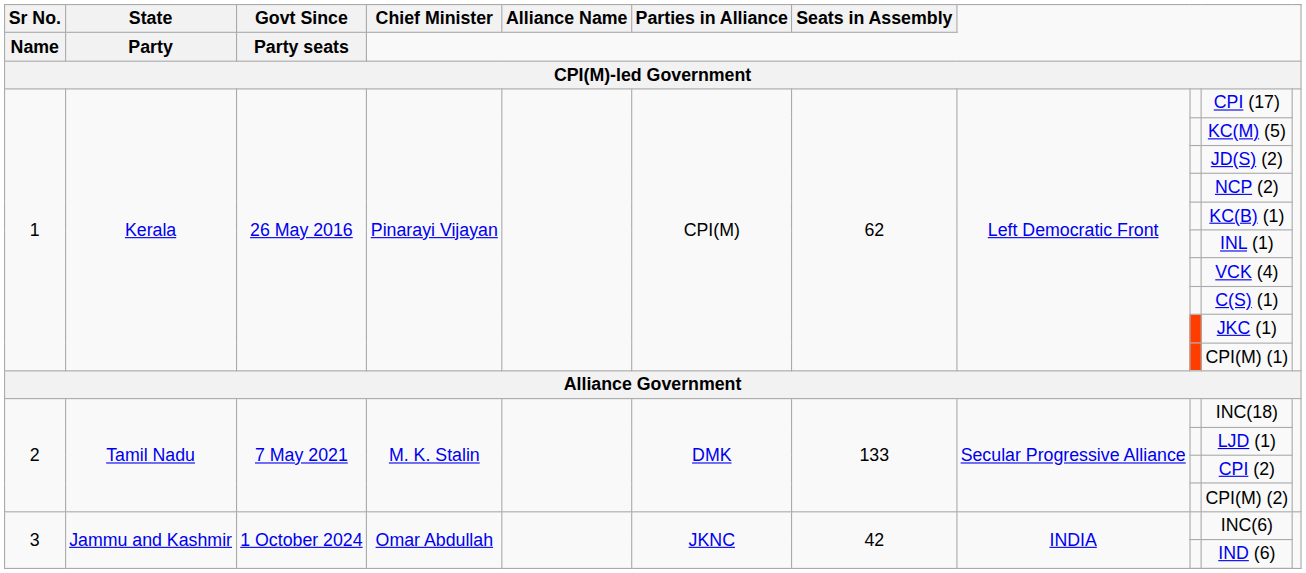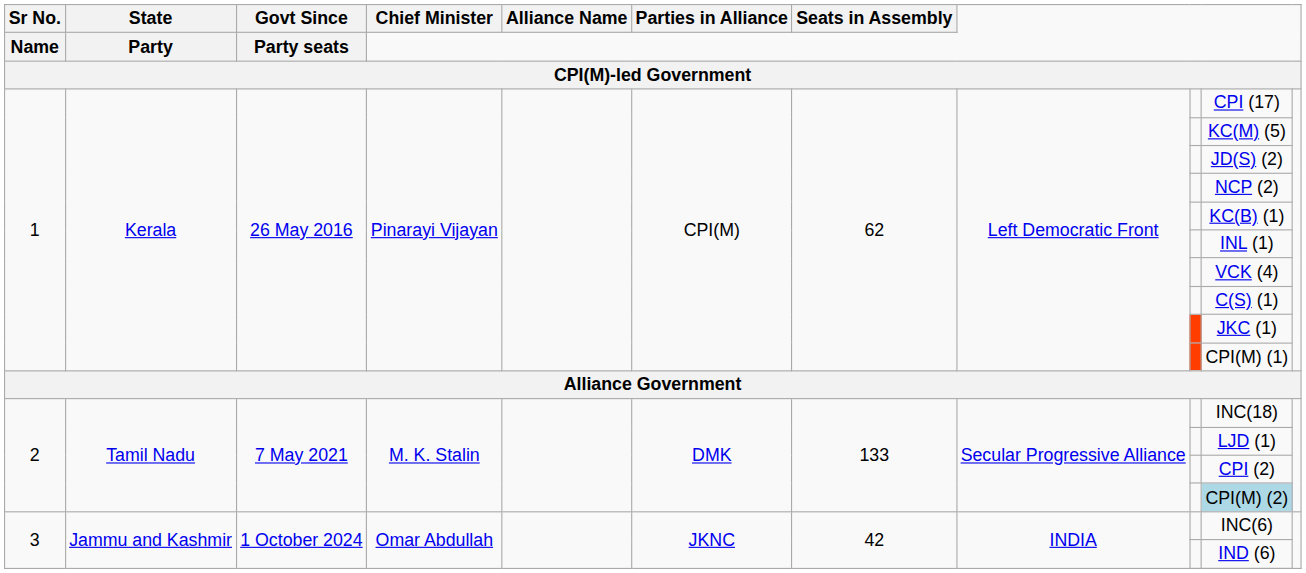(1247, 497) no background -> (1247, 497) lightblue background
